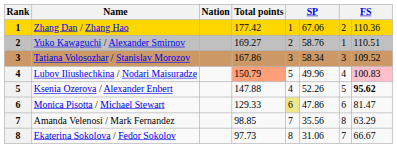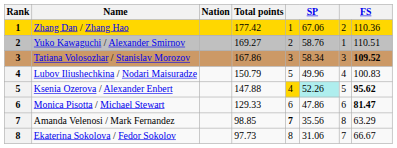(367, 58) normal -> (367, 58) bold
(248, 74) lightsalmon background -> (248, 74) no background
(367, 74) pink background -> (367, 74) no background
(290, 89) no background -> (290, 89) gold background
(313, 89) no background -> (313, 89) paleturquoise background
(290, 105) khaki background -> (290, 105) no background
(365, 105) normal -> (365, 105) bold
(290, 120) normal -> (290, 120) bold
